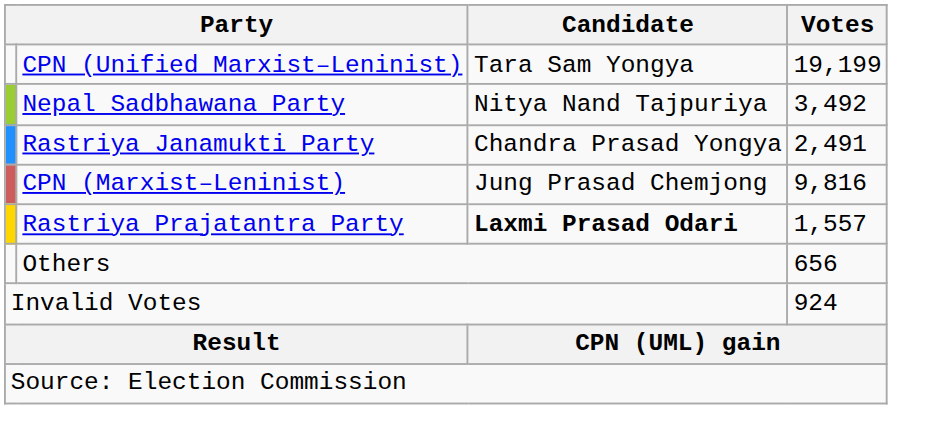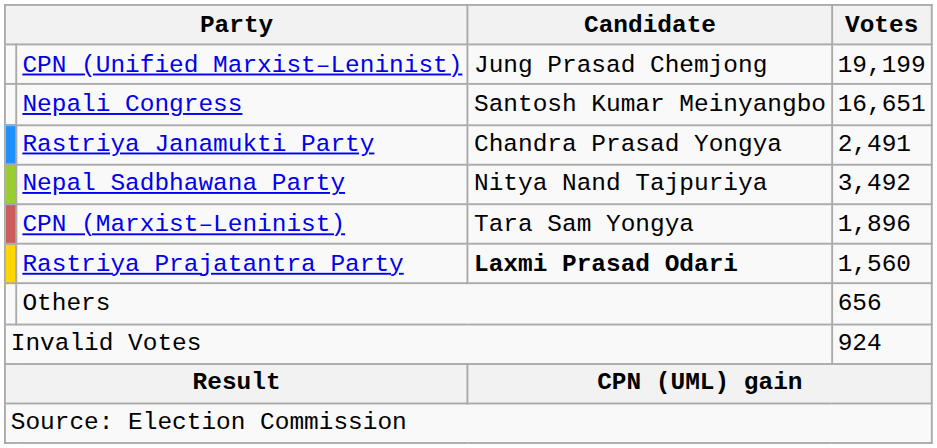(584, 65) Tara Sam Yongya -> (621, 65) Jung Prasad Chemjong
+ row: (132, 105)
rows swapped: (184, 105) <-> (198, 144)
(621, 184) Jung Prasad Chemjong -> (584, 224) Tara Sam Yongya
(830, 184) 9,816 -> (874, 224) 1,896
(830, 224) 1,557 -> (874, 264) 1,560
